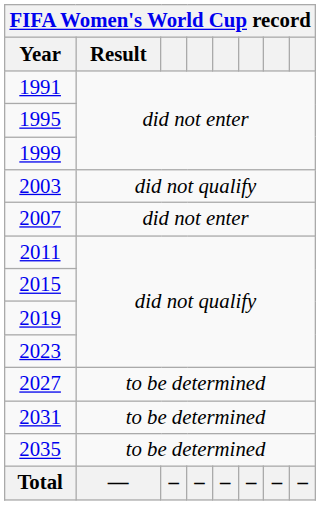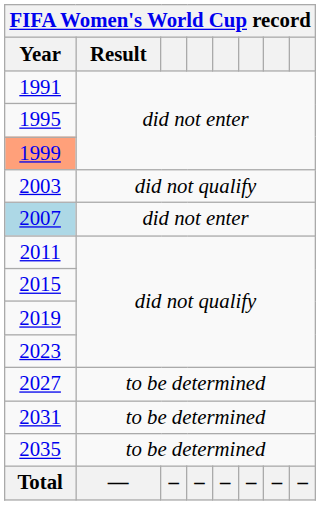(40, 152) no background -> (40, 152) lightsalmon background
(40, 218) no background -> (40, 218) lightblue background
